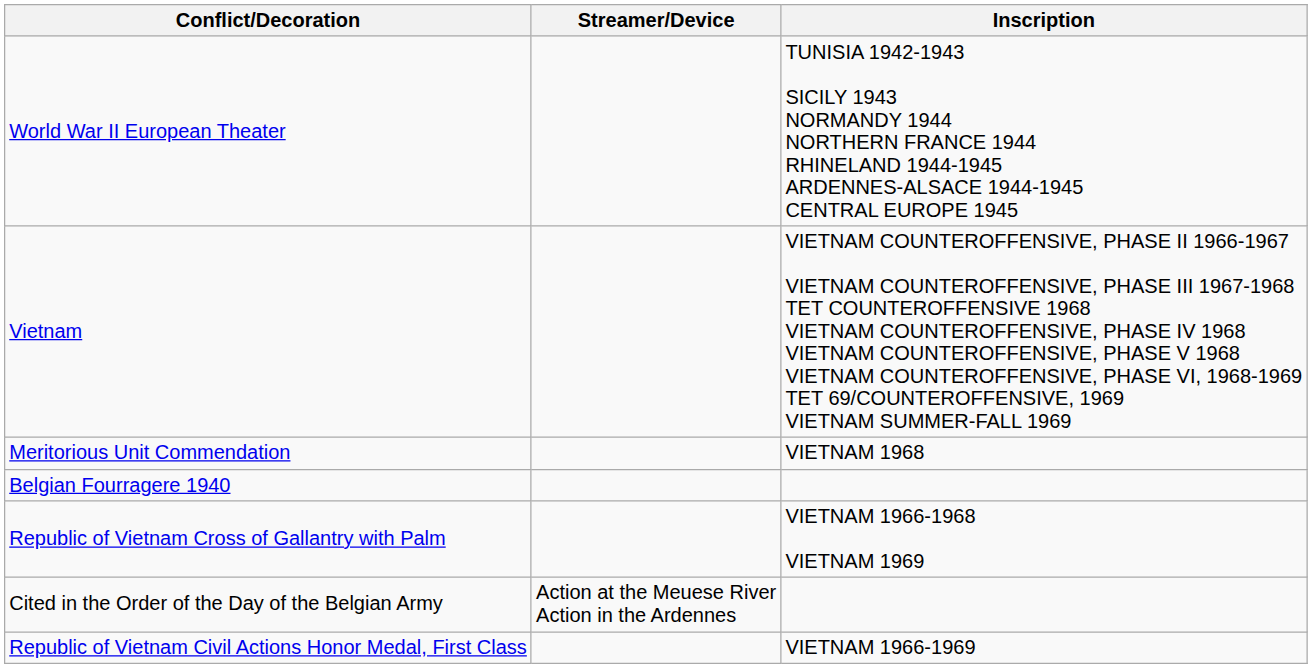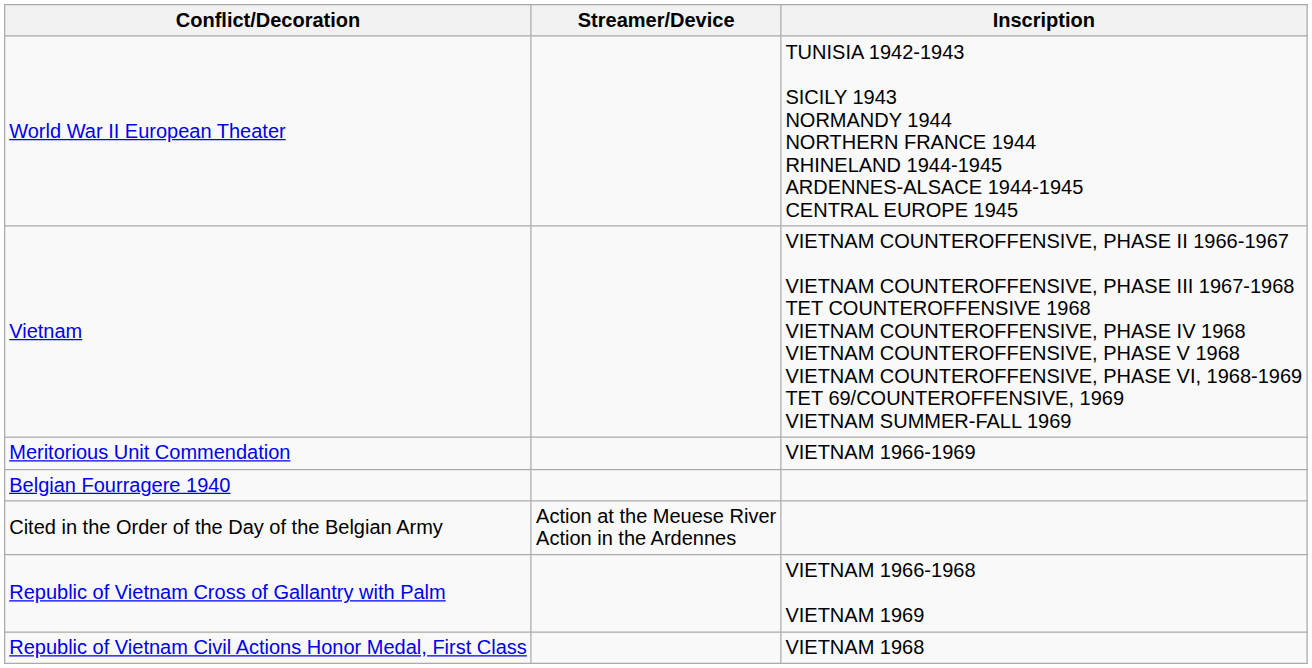(855, 453) VIETNAM 1968 -> (880, 453) VIETNAM 1966-1969
rows swapped: (226, 604) <-> (227, 538)
(880, 647) VIETNAM 1966-1969 -> (855, 647) VIETNAM 1968
